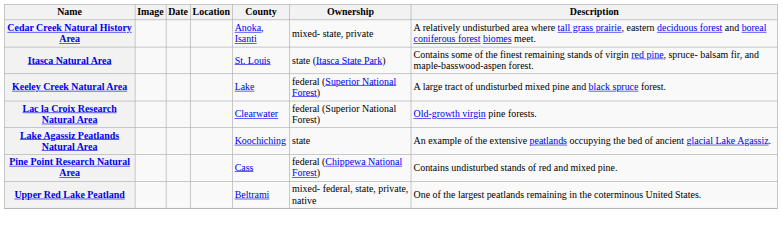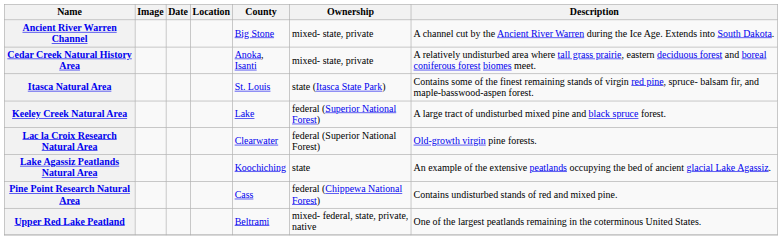+ row: (70, 33)
